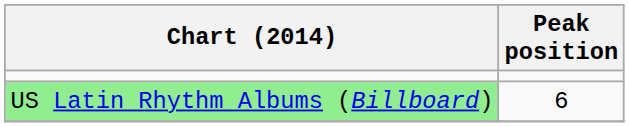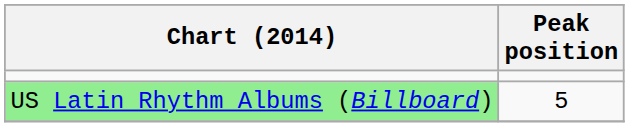(561, 101) 6 -> (561, 101) 5
